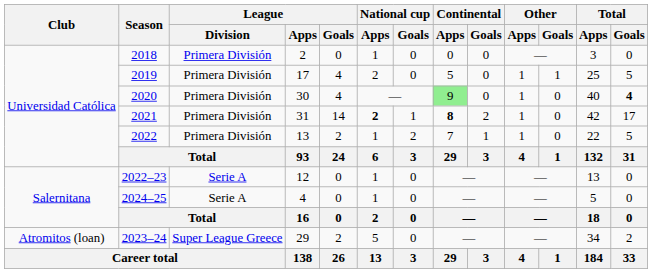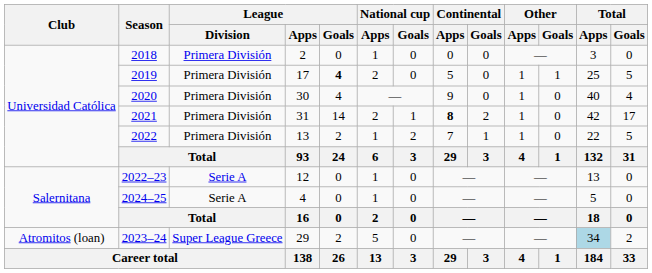(338, 75) normal -> (338, 75) bold
(450, 95) lightgreen background -> (450, 95) no background
(629, 95) bold -> (629, 95) normal
(375, 116) bold -> (375, 116) normal
(593, 237) no background -> (593, 237) lightblue background
